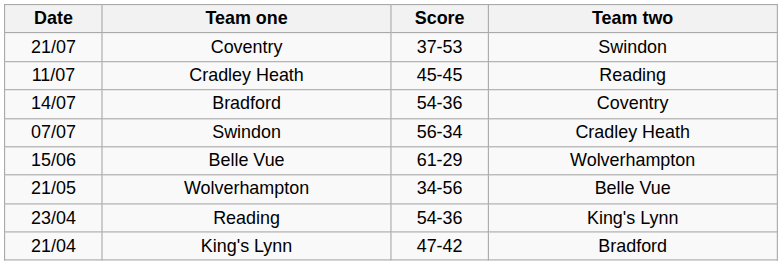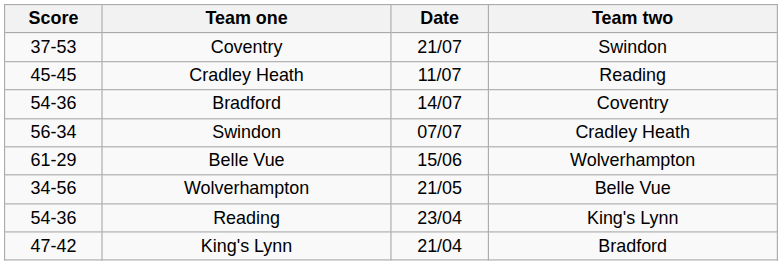columns swapped: (53, 18) <-> (440, 18)
